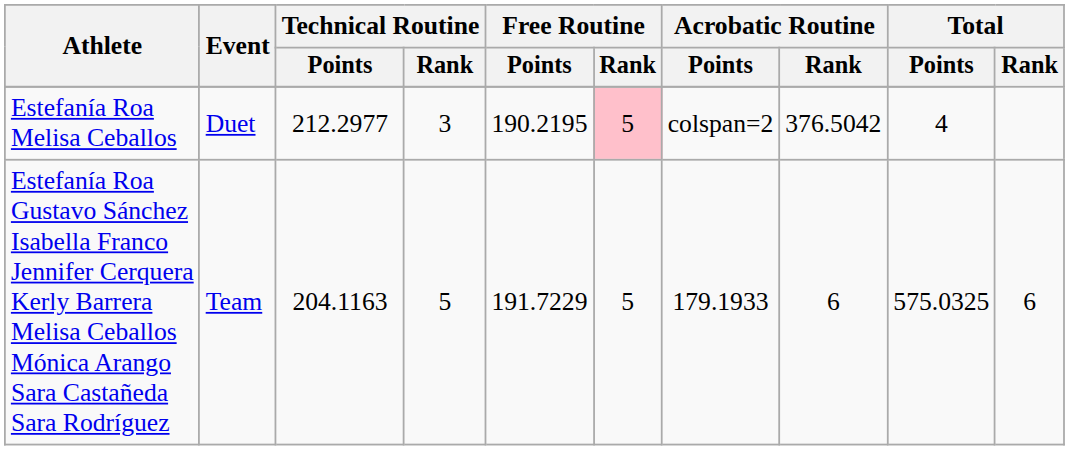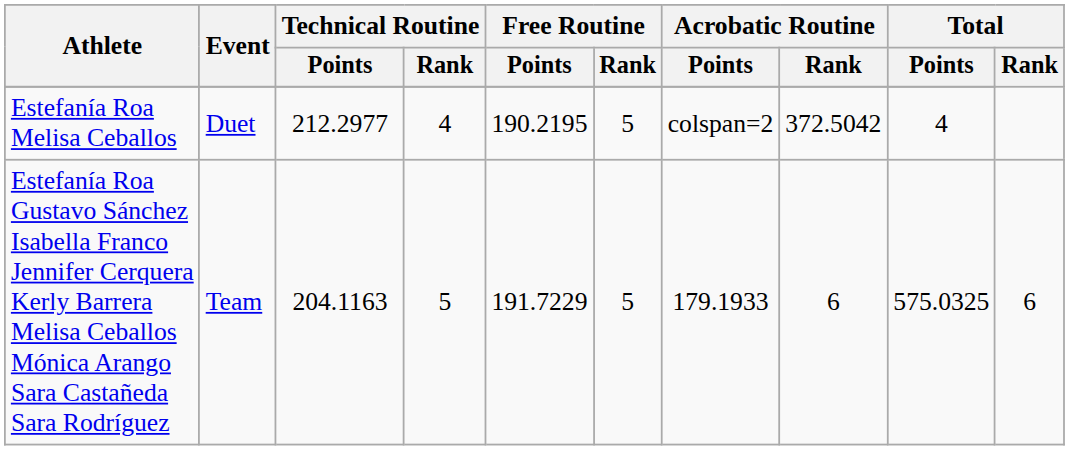(445, 123) 3 -> (445, 123) 4
(628, 123) pink background -> (628, 123) no background
(833, 123) 376.5042 -> (833, 123) 372.5042
